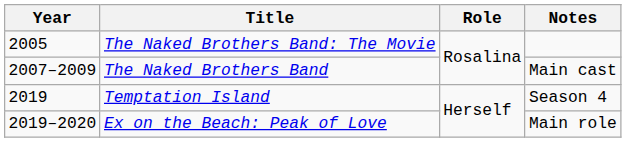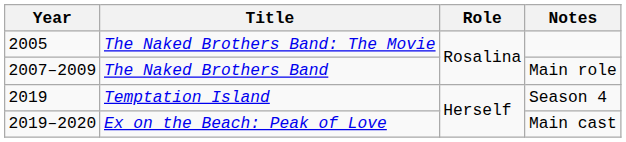(573, 71) Main cast -> (573, 71) Main role
(573, 124) Main role -> (573, 124) Main cast
